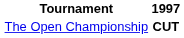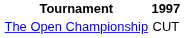(166, 27) bold -> (166, 27) normal
